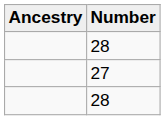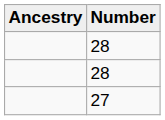(100, 73) 27 -> (100, 73) 28
(100, 100) 28 -> (100, 100) 27
